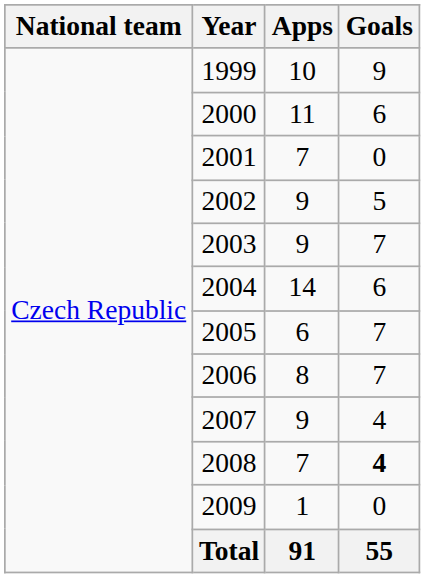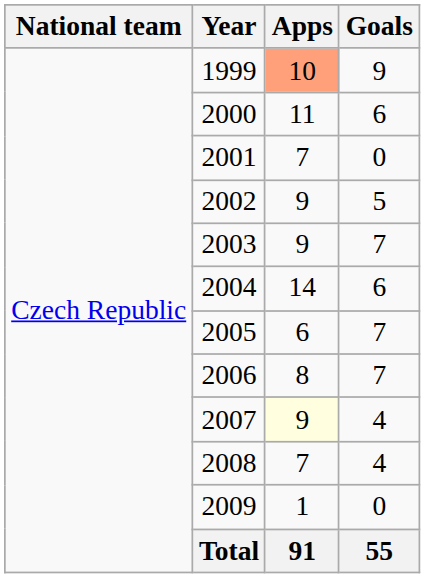(302, 69) no background -> (302, 69) lightsalmon background
(302, 419) no background -> (302, 419) lightyellow background
(379, 462) bold -> (379, 462) normal
